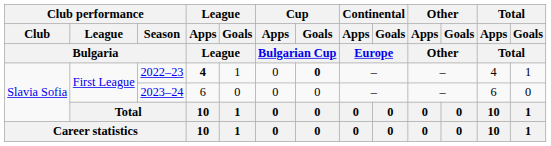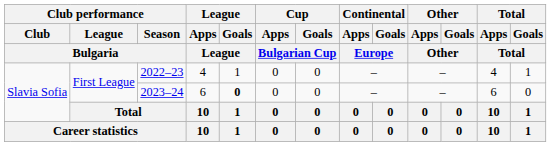(203, 72) bold -> (203, 72) normal
(317, 72) bold -> (317, 72) normal
(237, 92) normal -> (237, 92) bold
